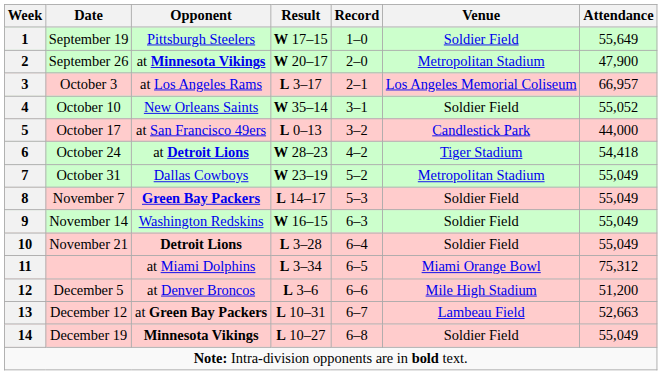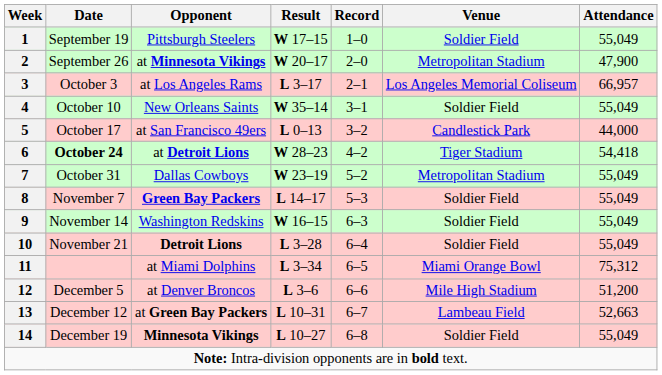(618, 38) 55,649 -> (618, 38) 55,049
(618, 107) 55,052 -> (618, 107) 55,049
(89, 152) normal -> (89, 152) bold
